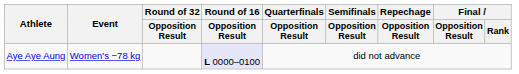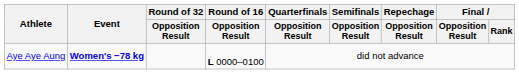(105, 57) normal -> (107, 57) bold
(232, 62) lavender background -> (236, 62) no background
